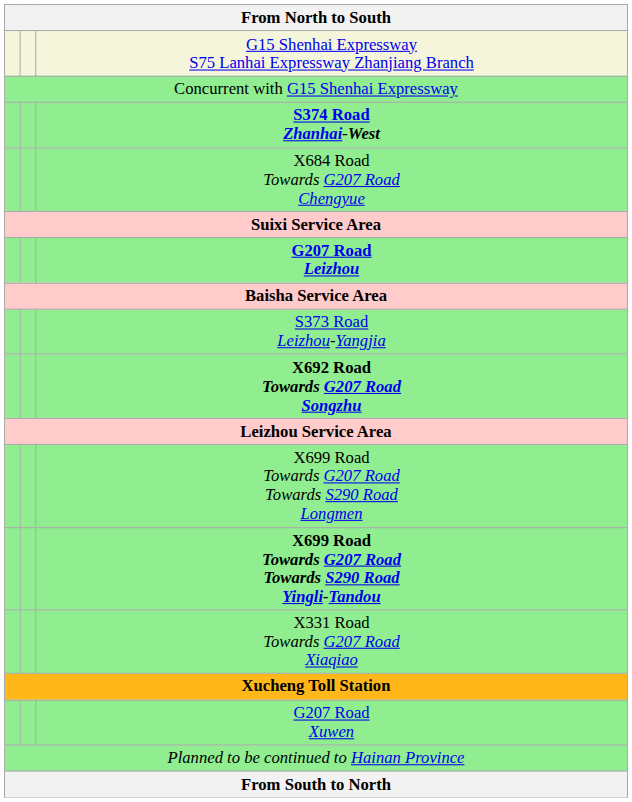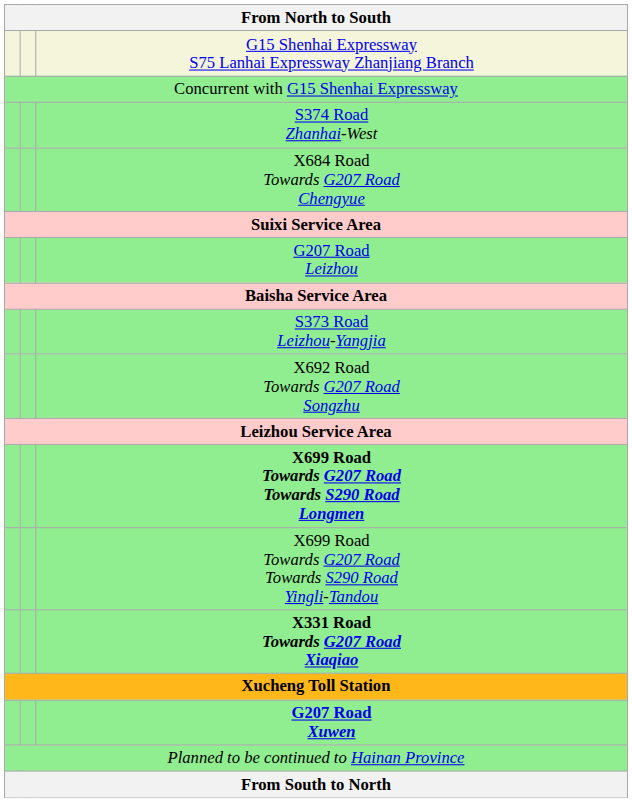(332, 124) bold -> (332, 124) normal
(332, 260) bold -> (332, 260) normal
(332, 386) bold -> (332, 386) normal
(332, 485) normal -> (332, 485) bold
(332, 568) bold -> (332, 568) normal
(332, 641) normal -> (332, 641) bold
(332, 722) normal -> (332, 722) bold
